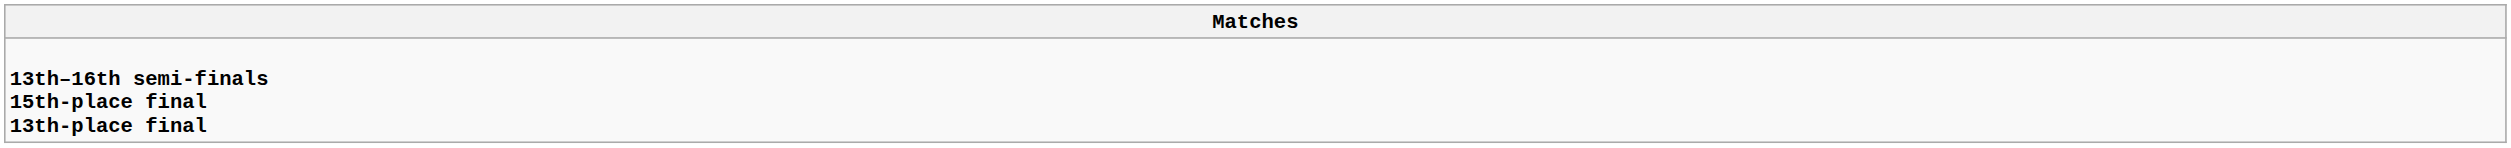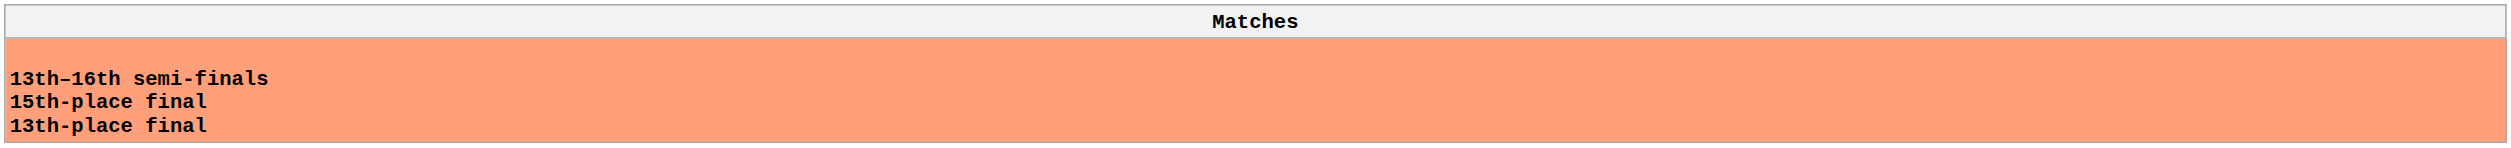(139, 102) no background -> (139, 102) lightsalmon background
